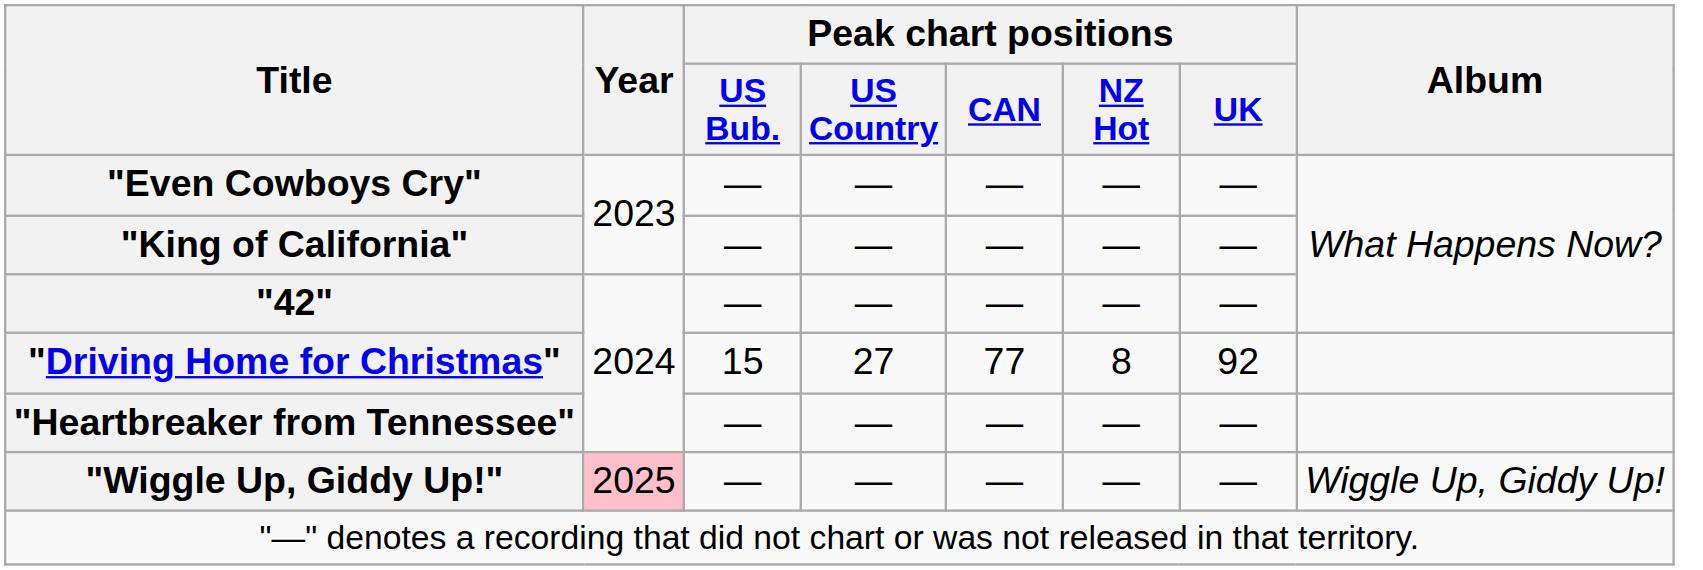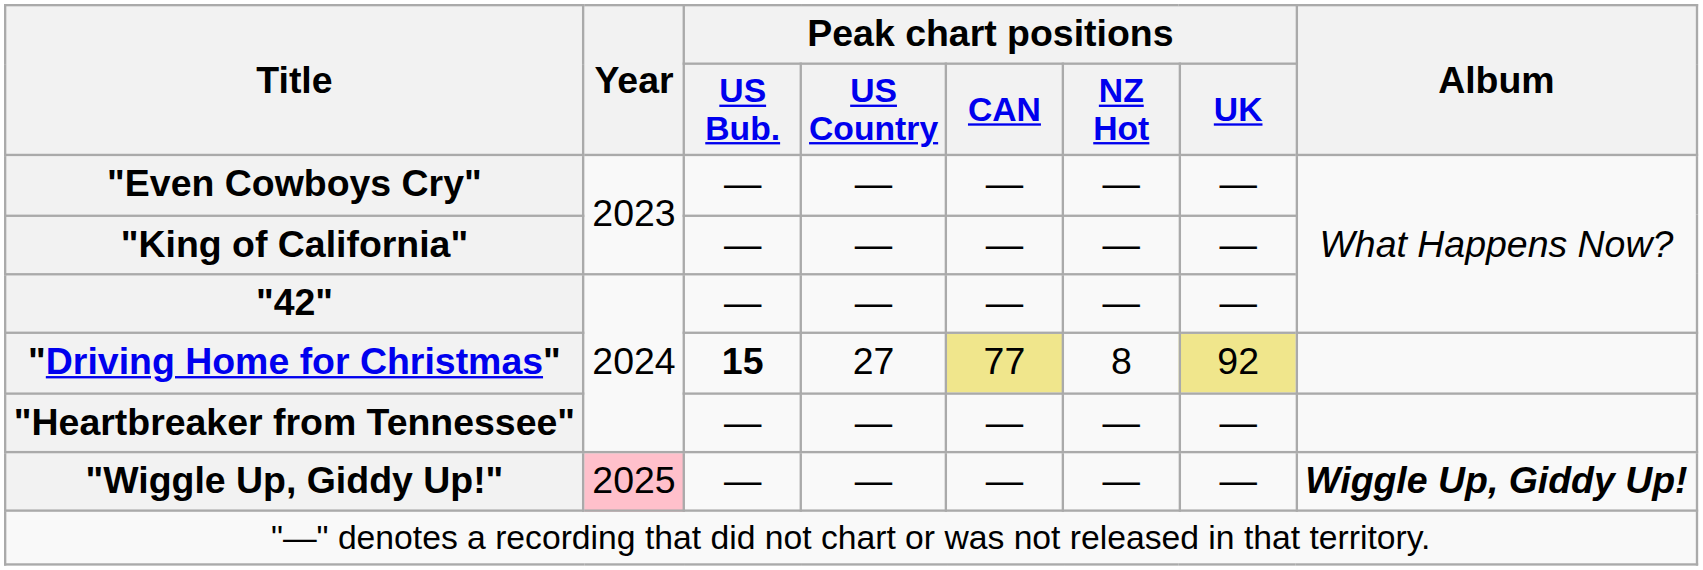(743, 362) normal -> (743, 362) bold
(1004, 362) no background -> (1004, 362) khaki background
(1238, 362) no background -> (1238, 362) khaki background
(1485, 481) normal -> (1496, 481) bold
